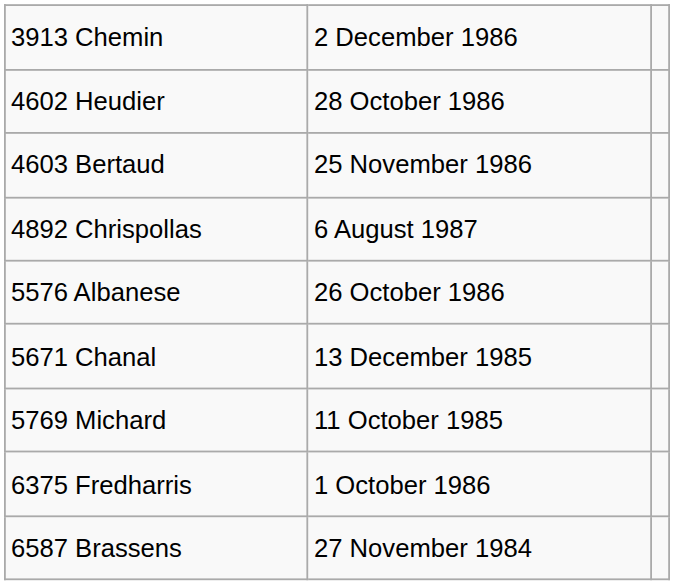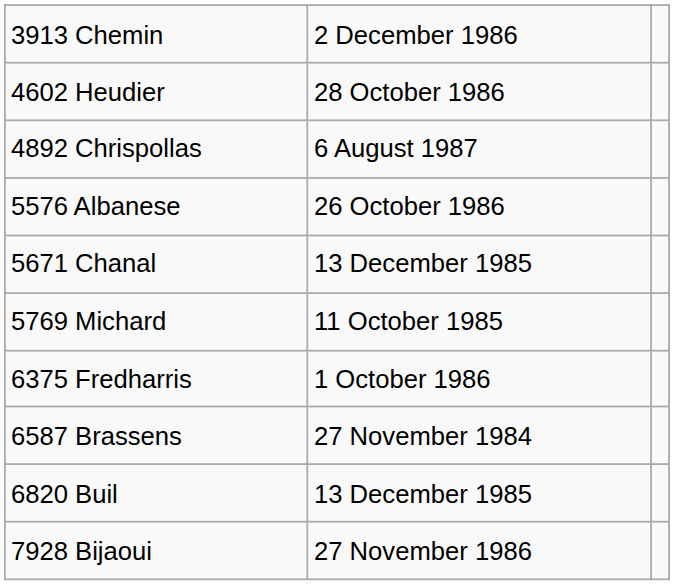- row: (88, 165)
+ row: (64, 493)
+ row: (81, 551)
